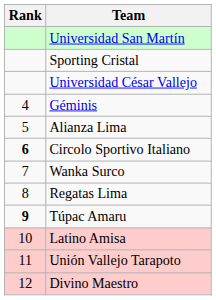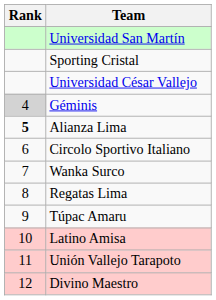(25, 104) no background -> (25, 104) lightgrey background
(25, 127) normal -> (25, 127) bold
(25, 149) bold -> (25, 149) normal
(25, 216) bold -> (25, 216) normal
